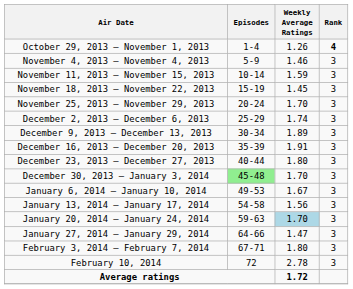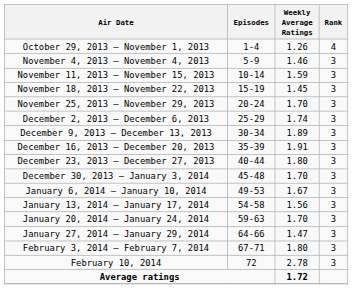(333, 46) bold -> (333, 46) normal
(251, 176) lightgreen background -> (251, 176) no background
(297, 219) lightblue background -> (297, 219) no background
